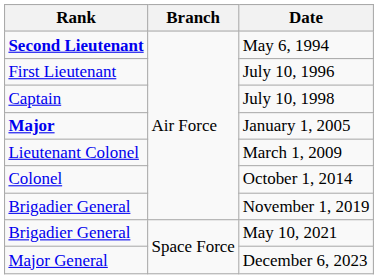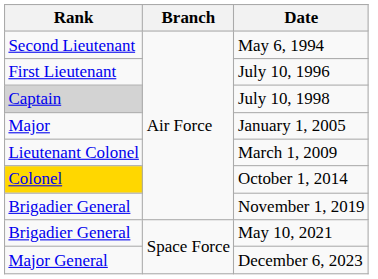(76, 44) bold -> (72, 44) normal
(35, 98) no background -> (35, 98) lightgrey background
(32, 125) bold -> (29, 125) normal
(35, 179) no background -> (35, 179) gold background
